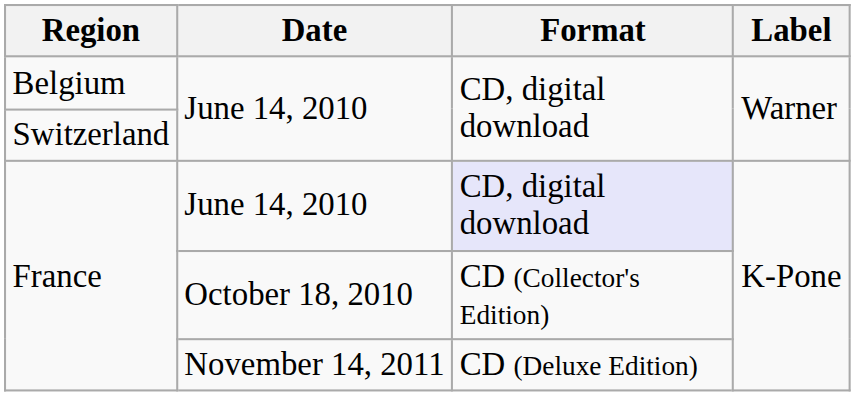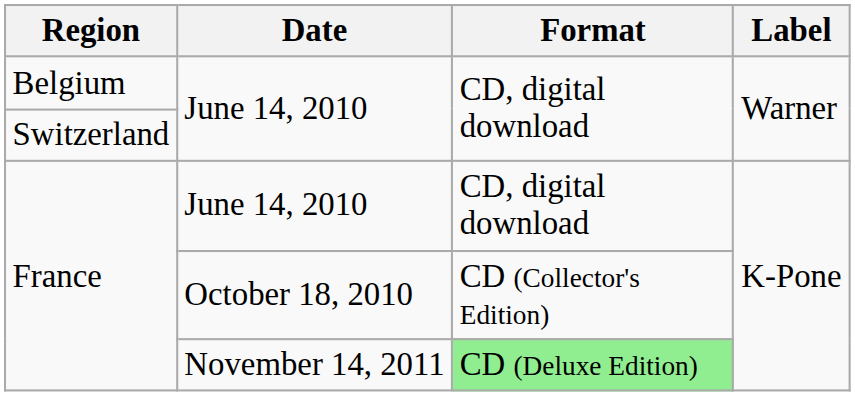(533, 205) lavender background -> (533, 205) no background
(579, 364) no background -> (579, 364) lightgreen background
